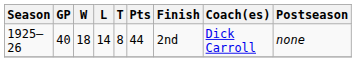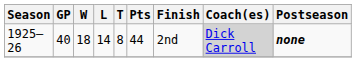(231, 41) no background -> (231, 41) lightgrey background
(291, 41) normal -> (291, 41) bold
